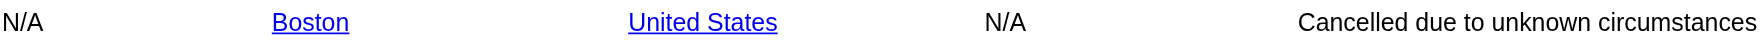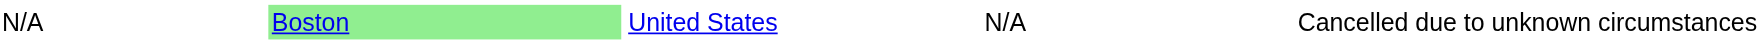(311, 22) no background -> (311, 22) lightgreen background
